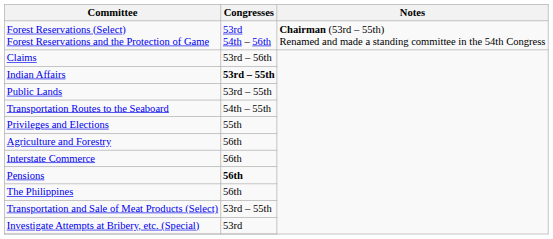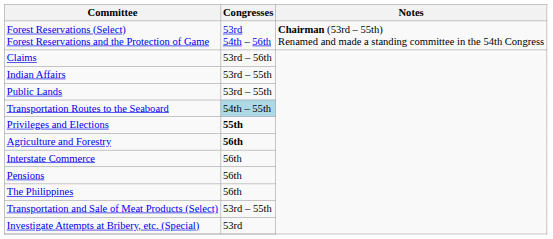(249, 74) bold -> (247, 74) normal
(247, 108) no background -> (247, 108) lightblue background
(232, 125) normal -> (233, 125) bold
(232, 141) normal -> (233, 141) bold
(233, 175) bold -> (232, 175) normal
